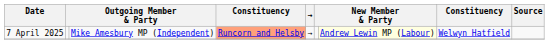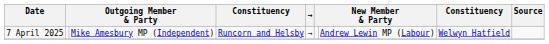(261, 33) lightsalmon background -> (261, 33) no background
(377, 33) lightyellow background -> (377, 33) no background
